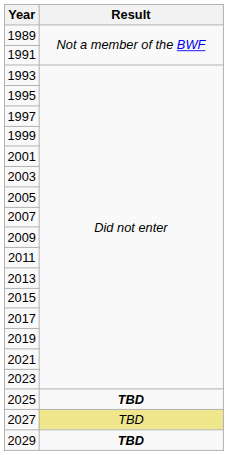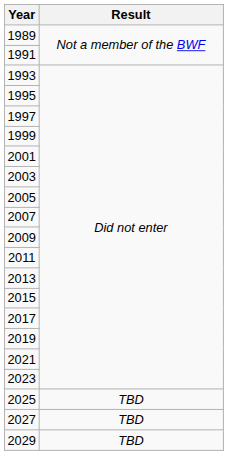(131, 400) bold -> (131, 400) normal
(131, 420) khaki background -> (131, 420) no background
(131, 440) bold -> (131, 440) normal
